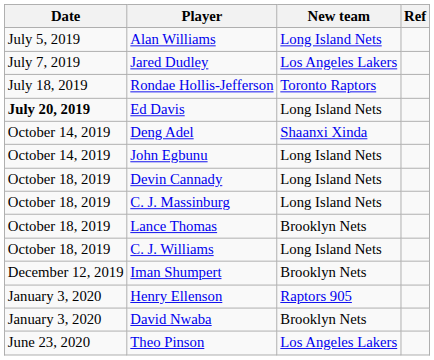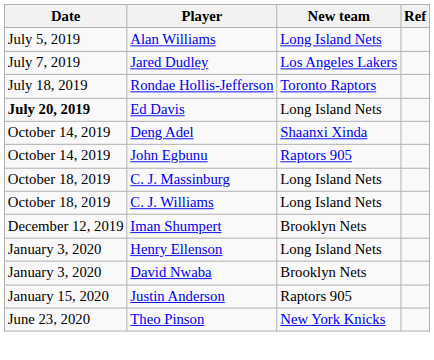(331, 156) Long Island Nets -> (316, 156) Raptors 905
- row: (176, 179)
- row: (174, 226)
(316, 296) Raptors 905 -> (331, 249) Long Island Nets
+ row: (178, 296)
(339, 343) Los Angeles Lakers -> (333, 319) New York Knicks
